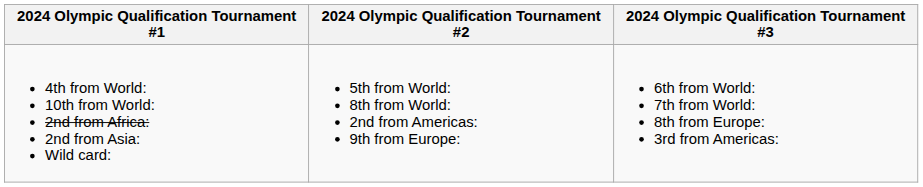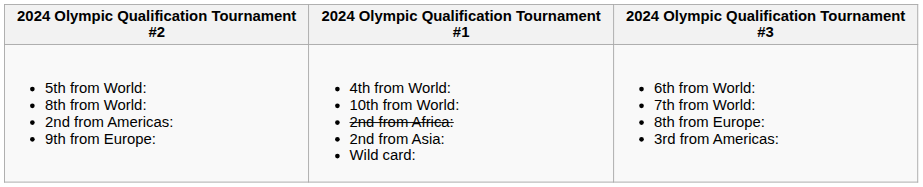columns swapped: (157, 24) <-> (461, 24)
